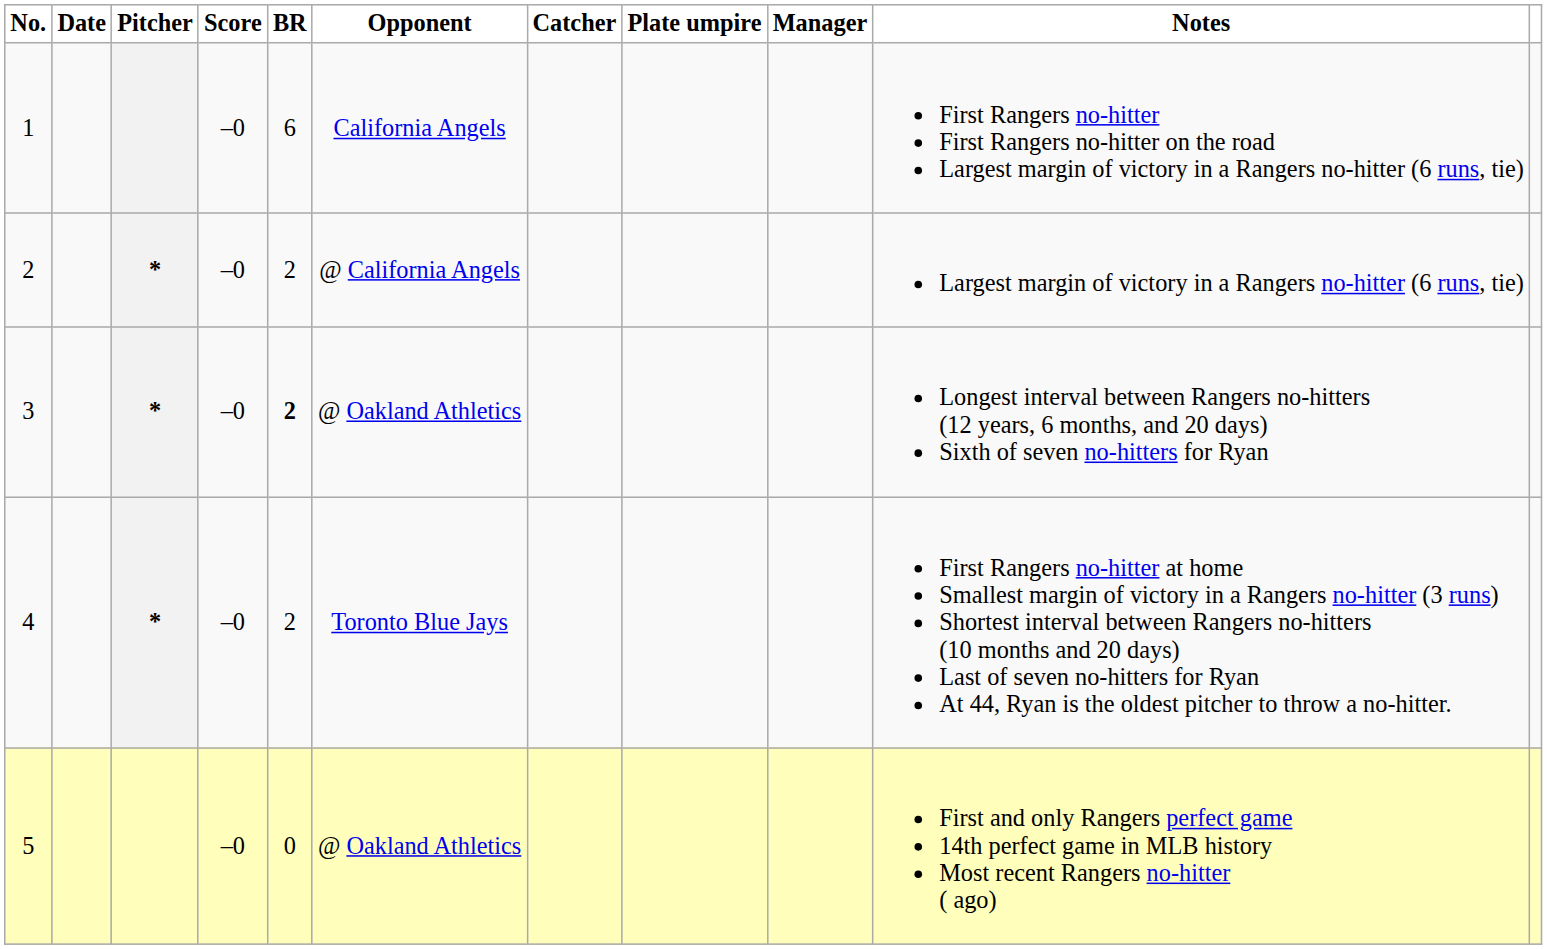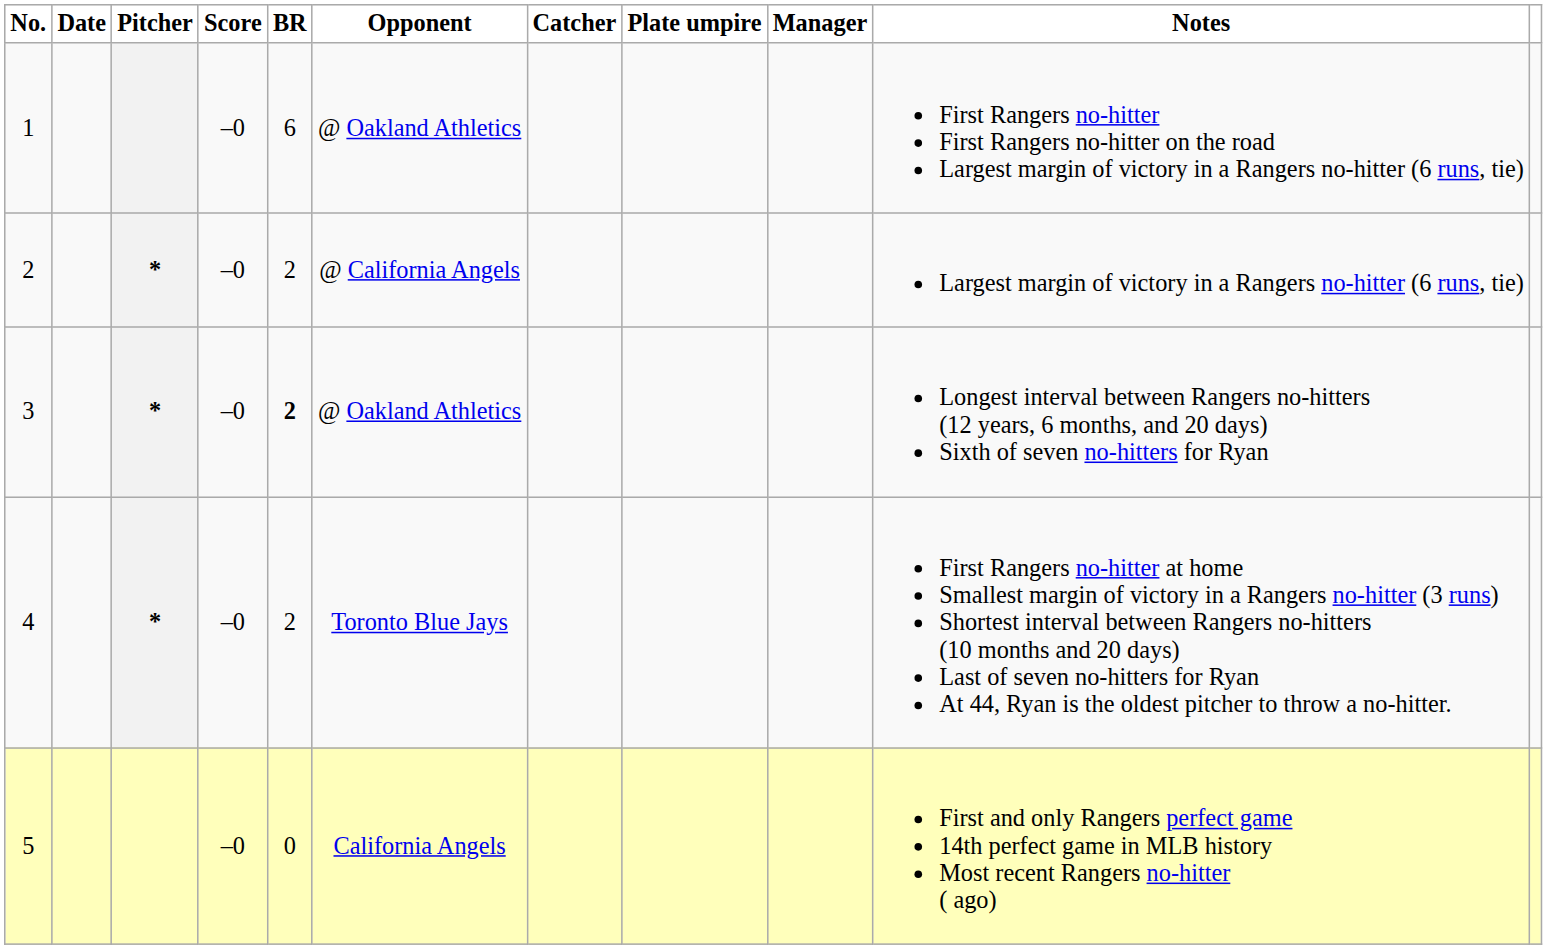(420, 127) California Angels -> (420, 127) @ Oakland Athletics
(420, 845) @ Oakland Athletics -> (420, 845) California Angels
